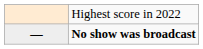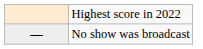(134, 34) bold -> (131, 34) normal
